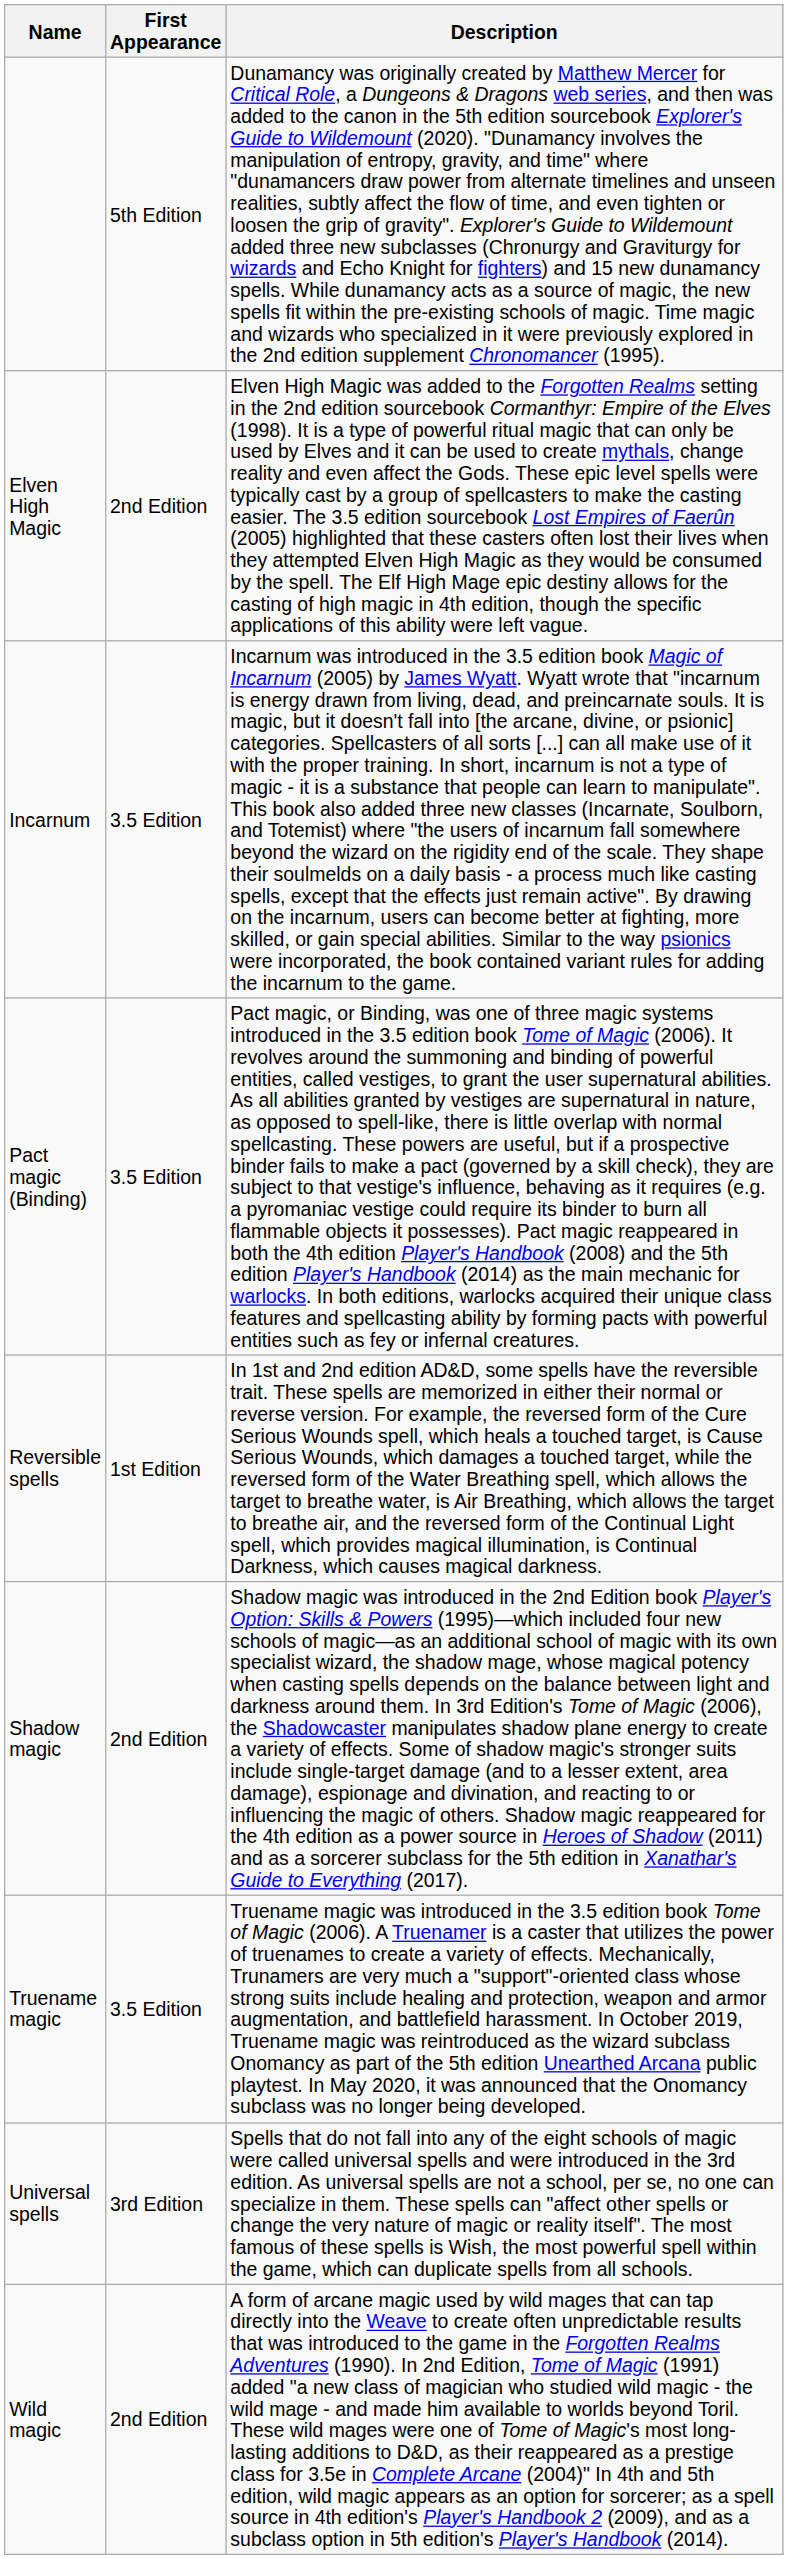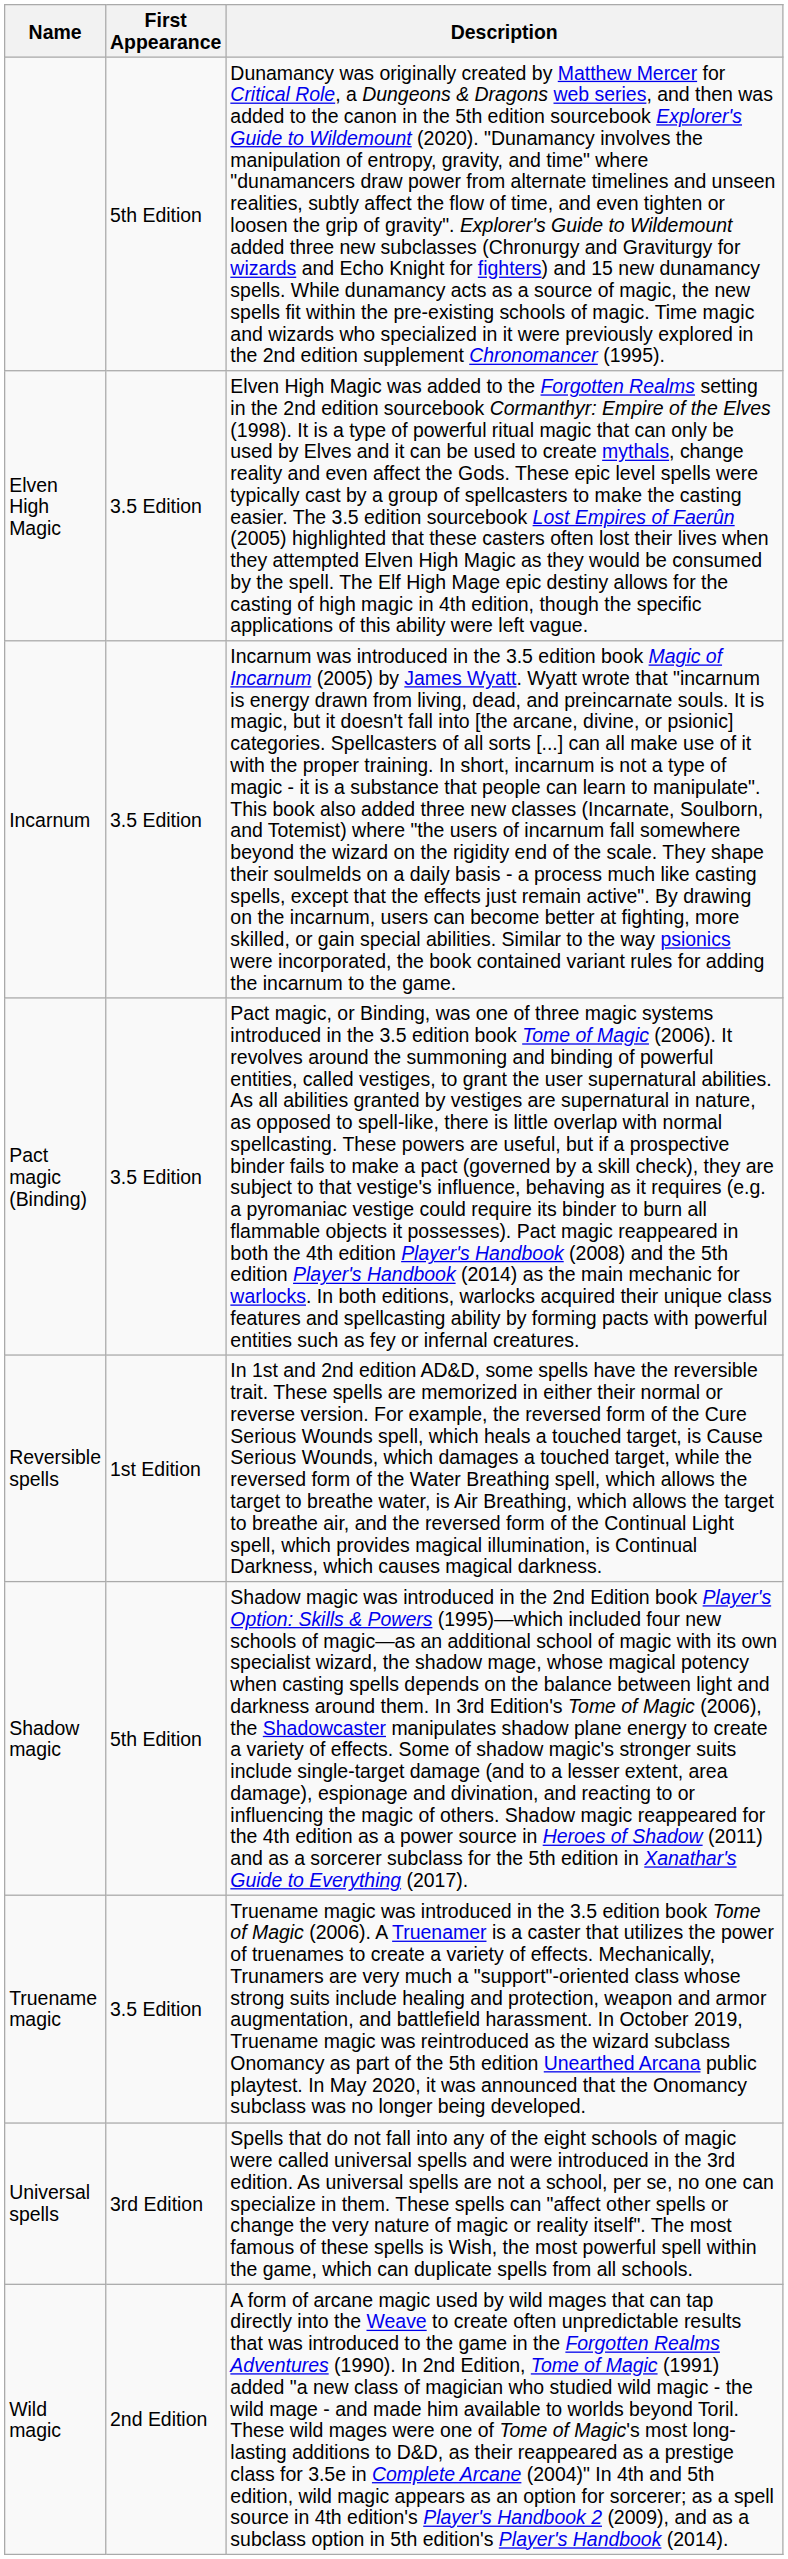(159, 506) 2nd Edition -> (156, 506) 3.5 Edition
(159, 1739) 2nd Edition -> (156, 1739) 5th Edition
